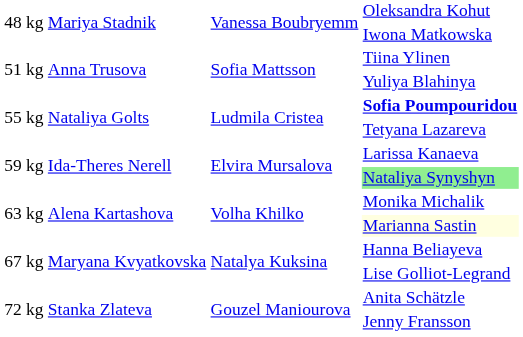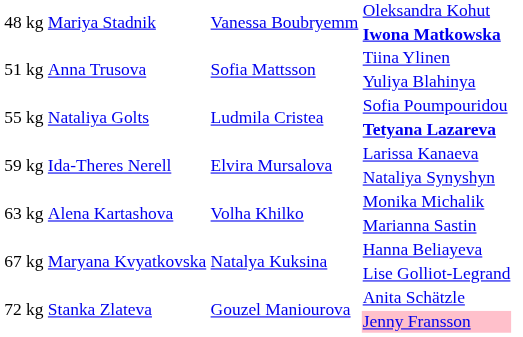(427, 34) normal -> (432, 34) bold
(440, 105) bold -> (435, 105) normal
(424, 129) normal -> (429, 129) bold
(429, 177) lightgreen background -> (429, 177) no background
(420, 225) lightyellow background -> (420, 225) no background
(417, 321) no background -> (417, 321) pink background
